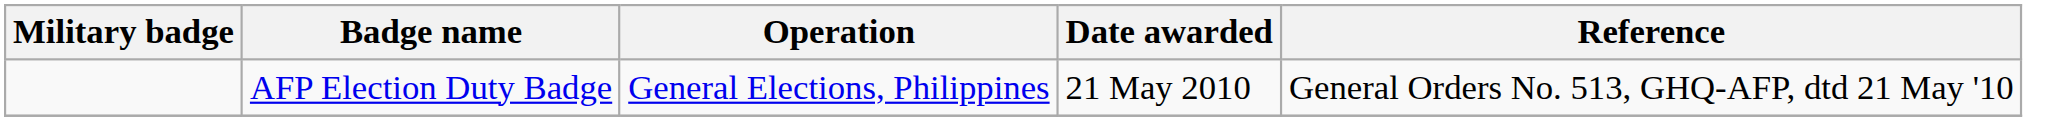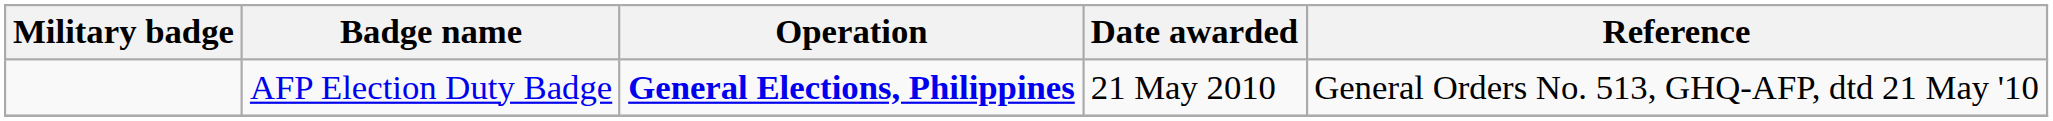(839, 87) normal -> (852, 87) bold
